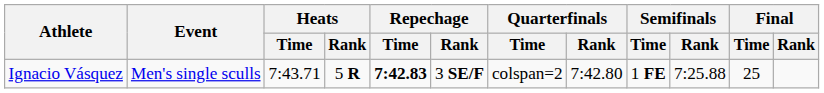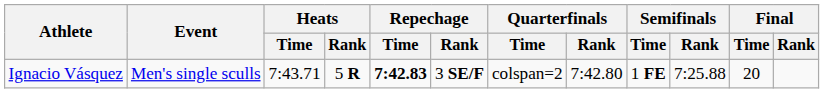(752, 74) 25 -> (752, 74) 20
